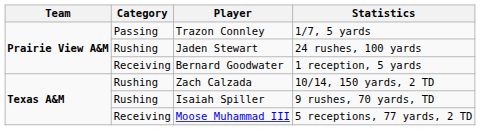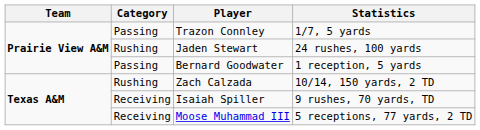(142, 65) Receiving -> (136, 65) Passing
(136, 99) Rushing -> (142, 99) Receiving
